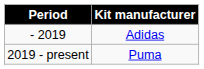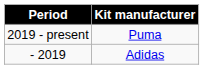rows swapped: (48, 35) <-> (48, 55)
